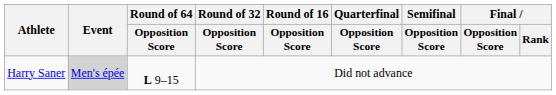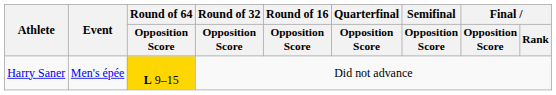(98, 73) lightgrey background -> (98, 73) no background
(161, 80) no background -> (161, 80) gold background
